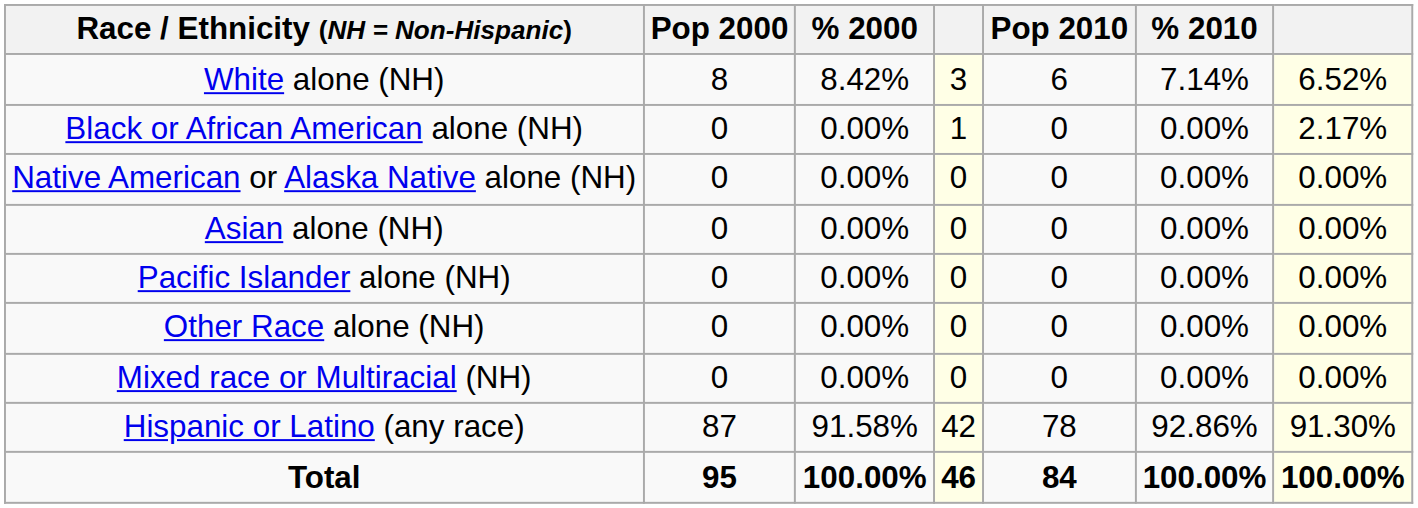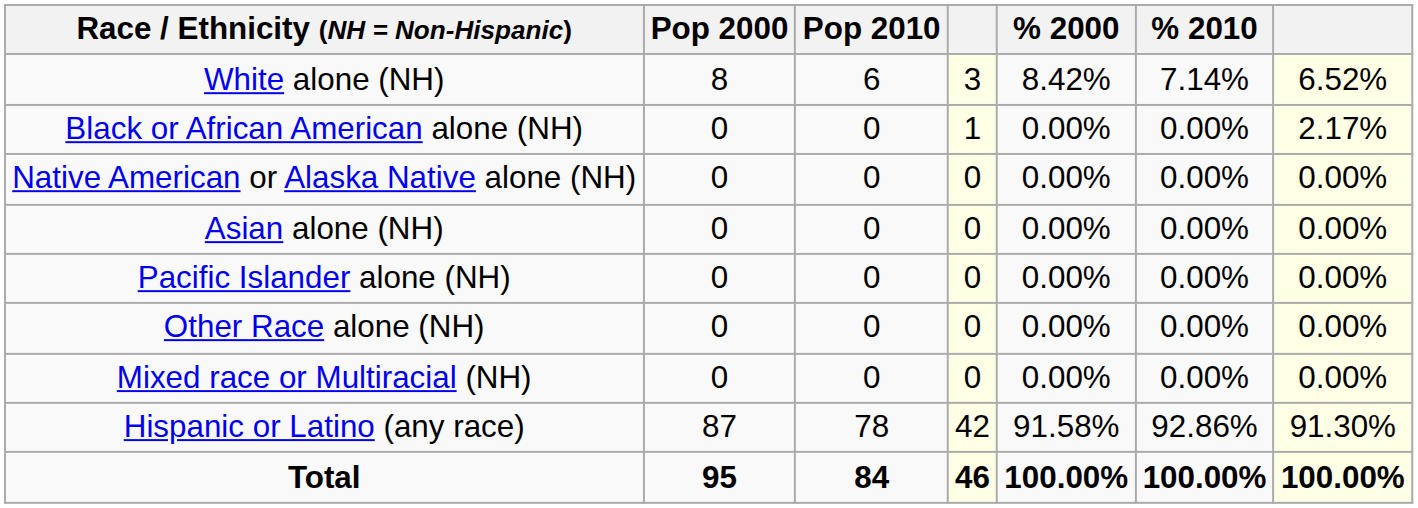columns swapped: (1059, 29) <-> (865, 29)
